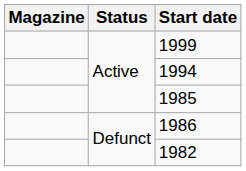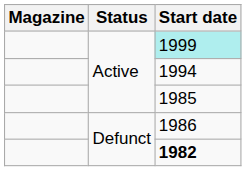(178, 44) no background -> (178, 44) paleturquoise background
(178, 152) normal -> (178, 152) bold
